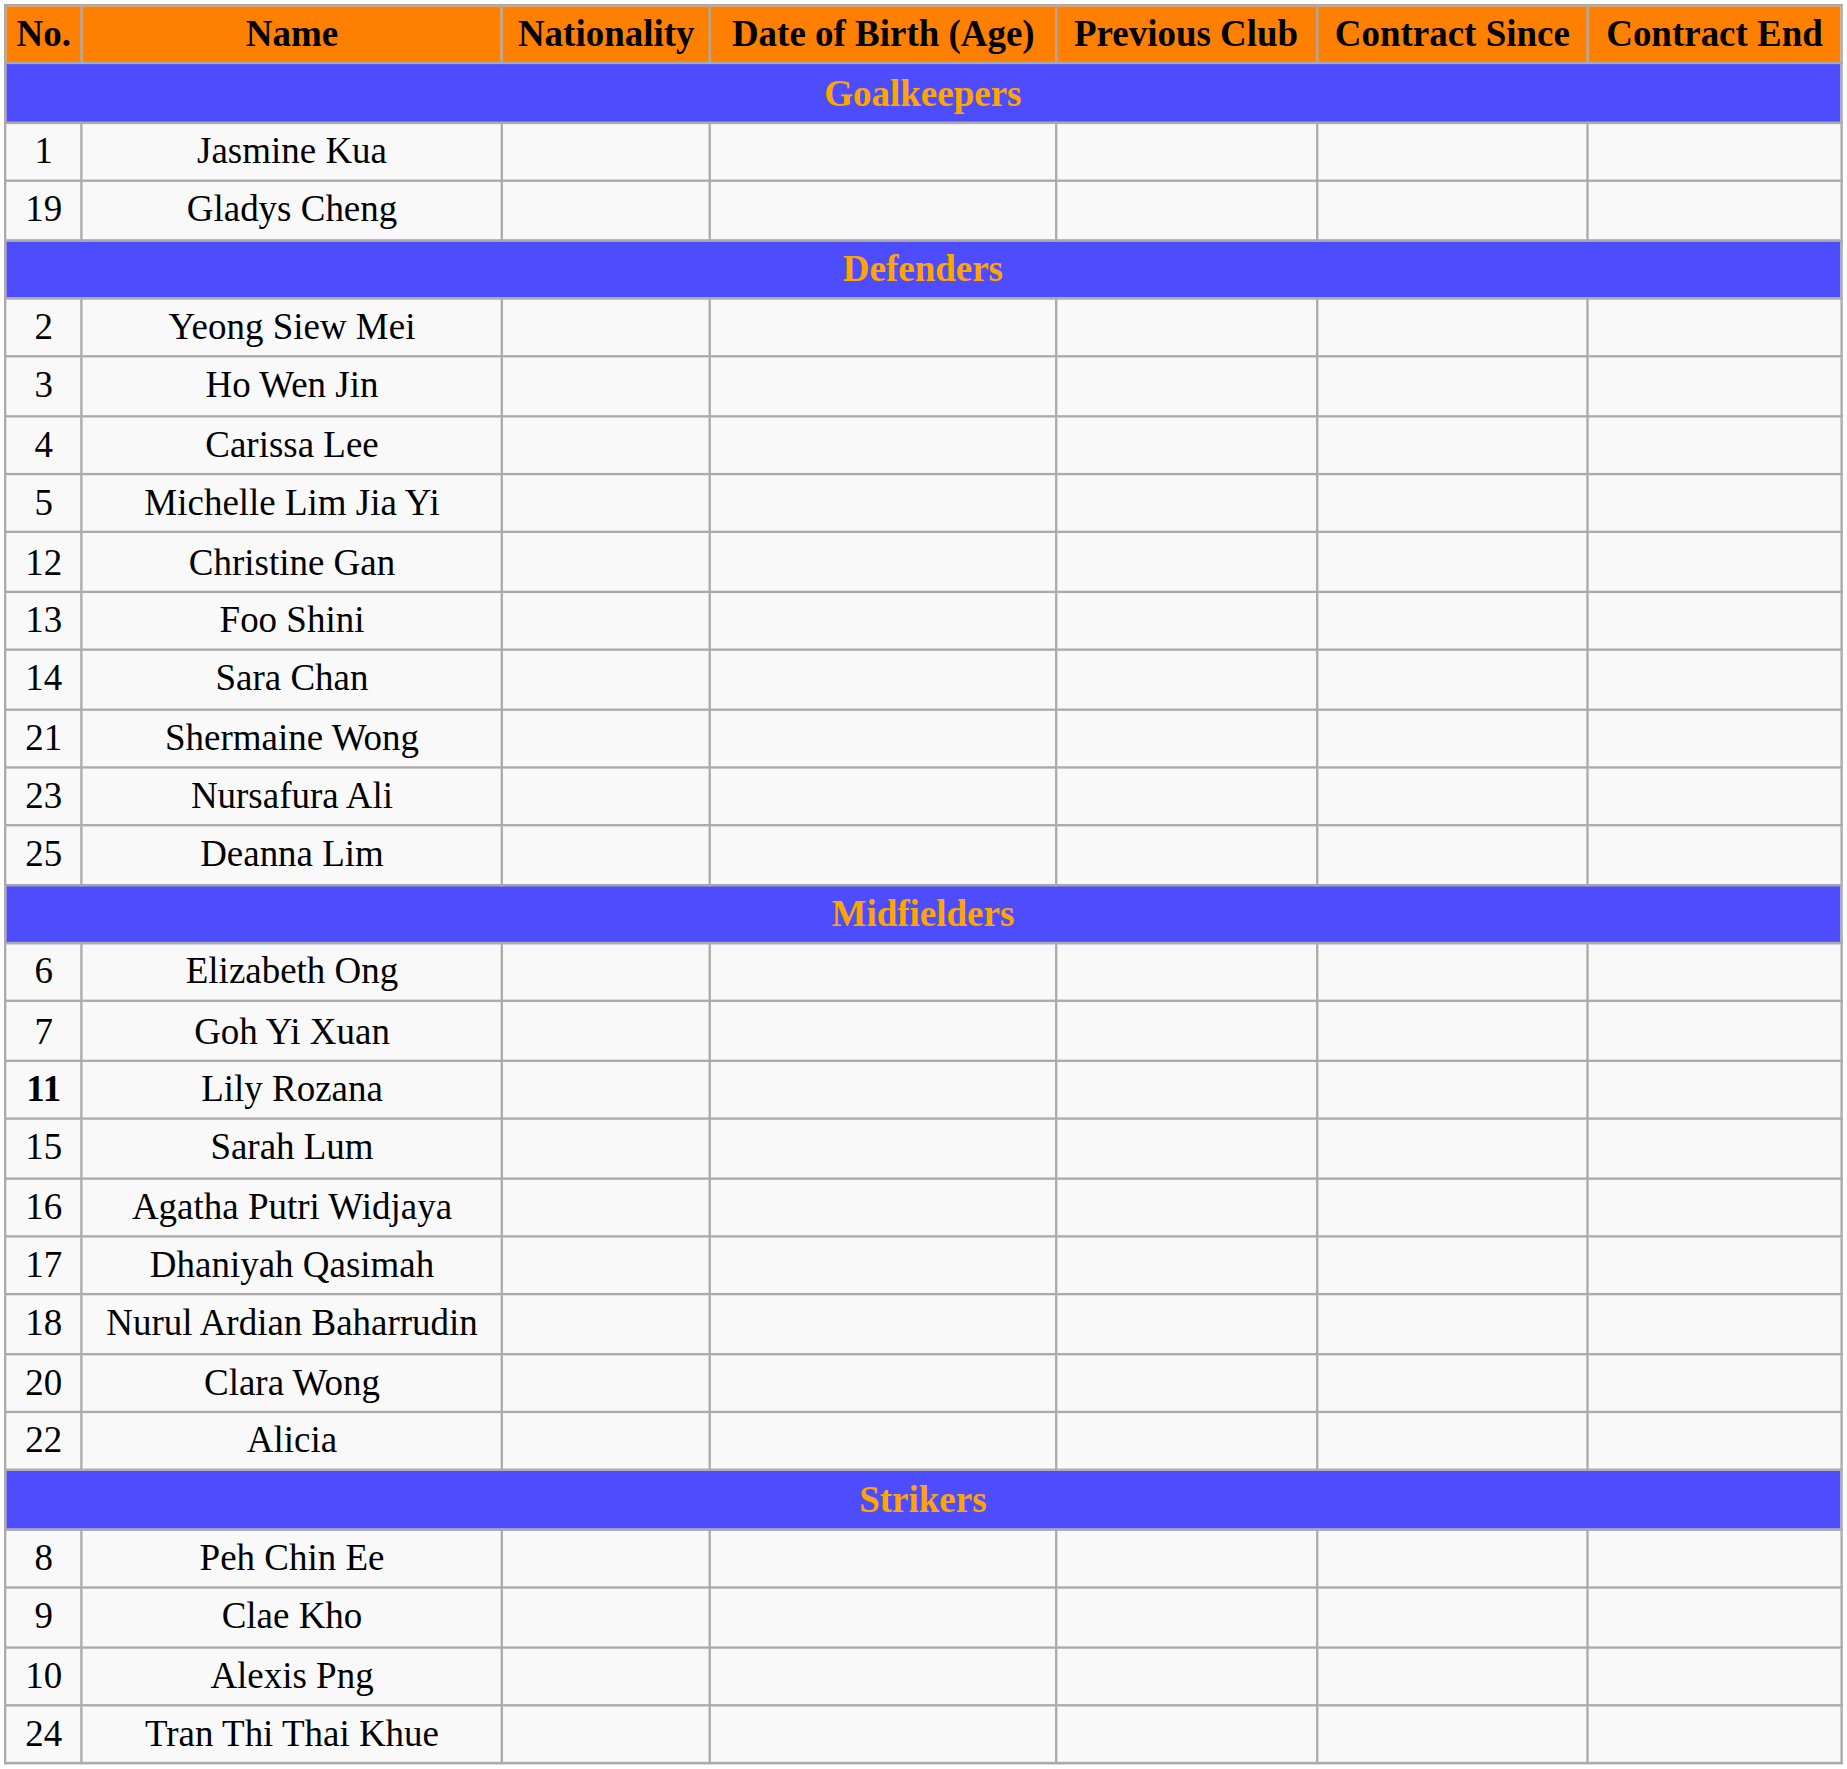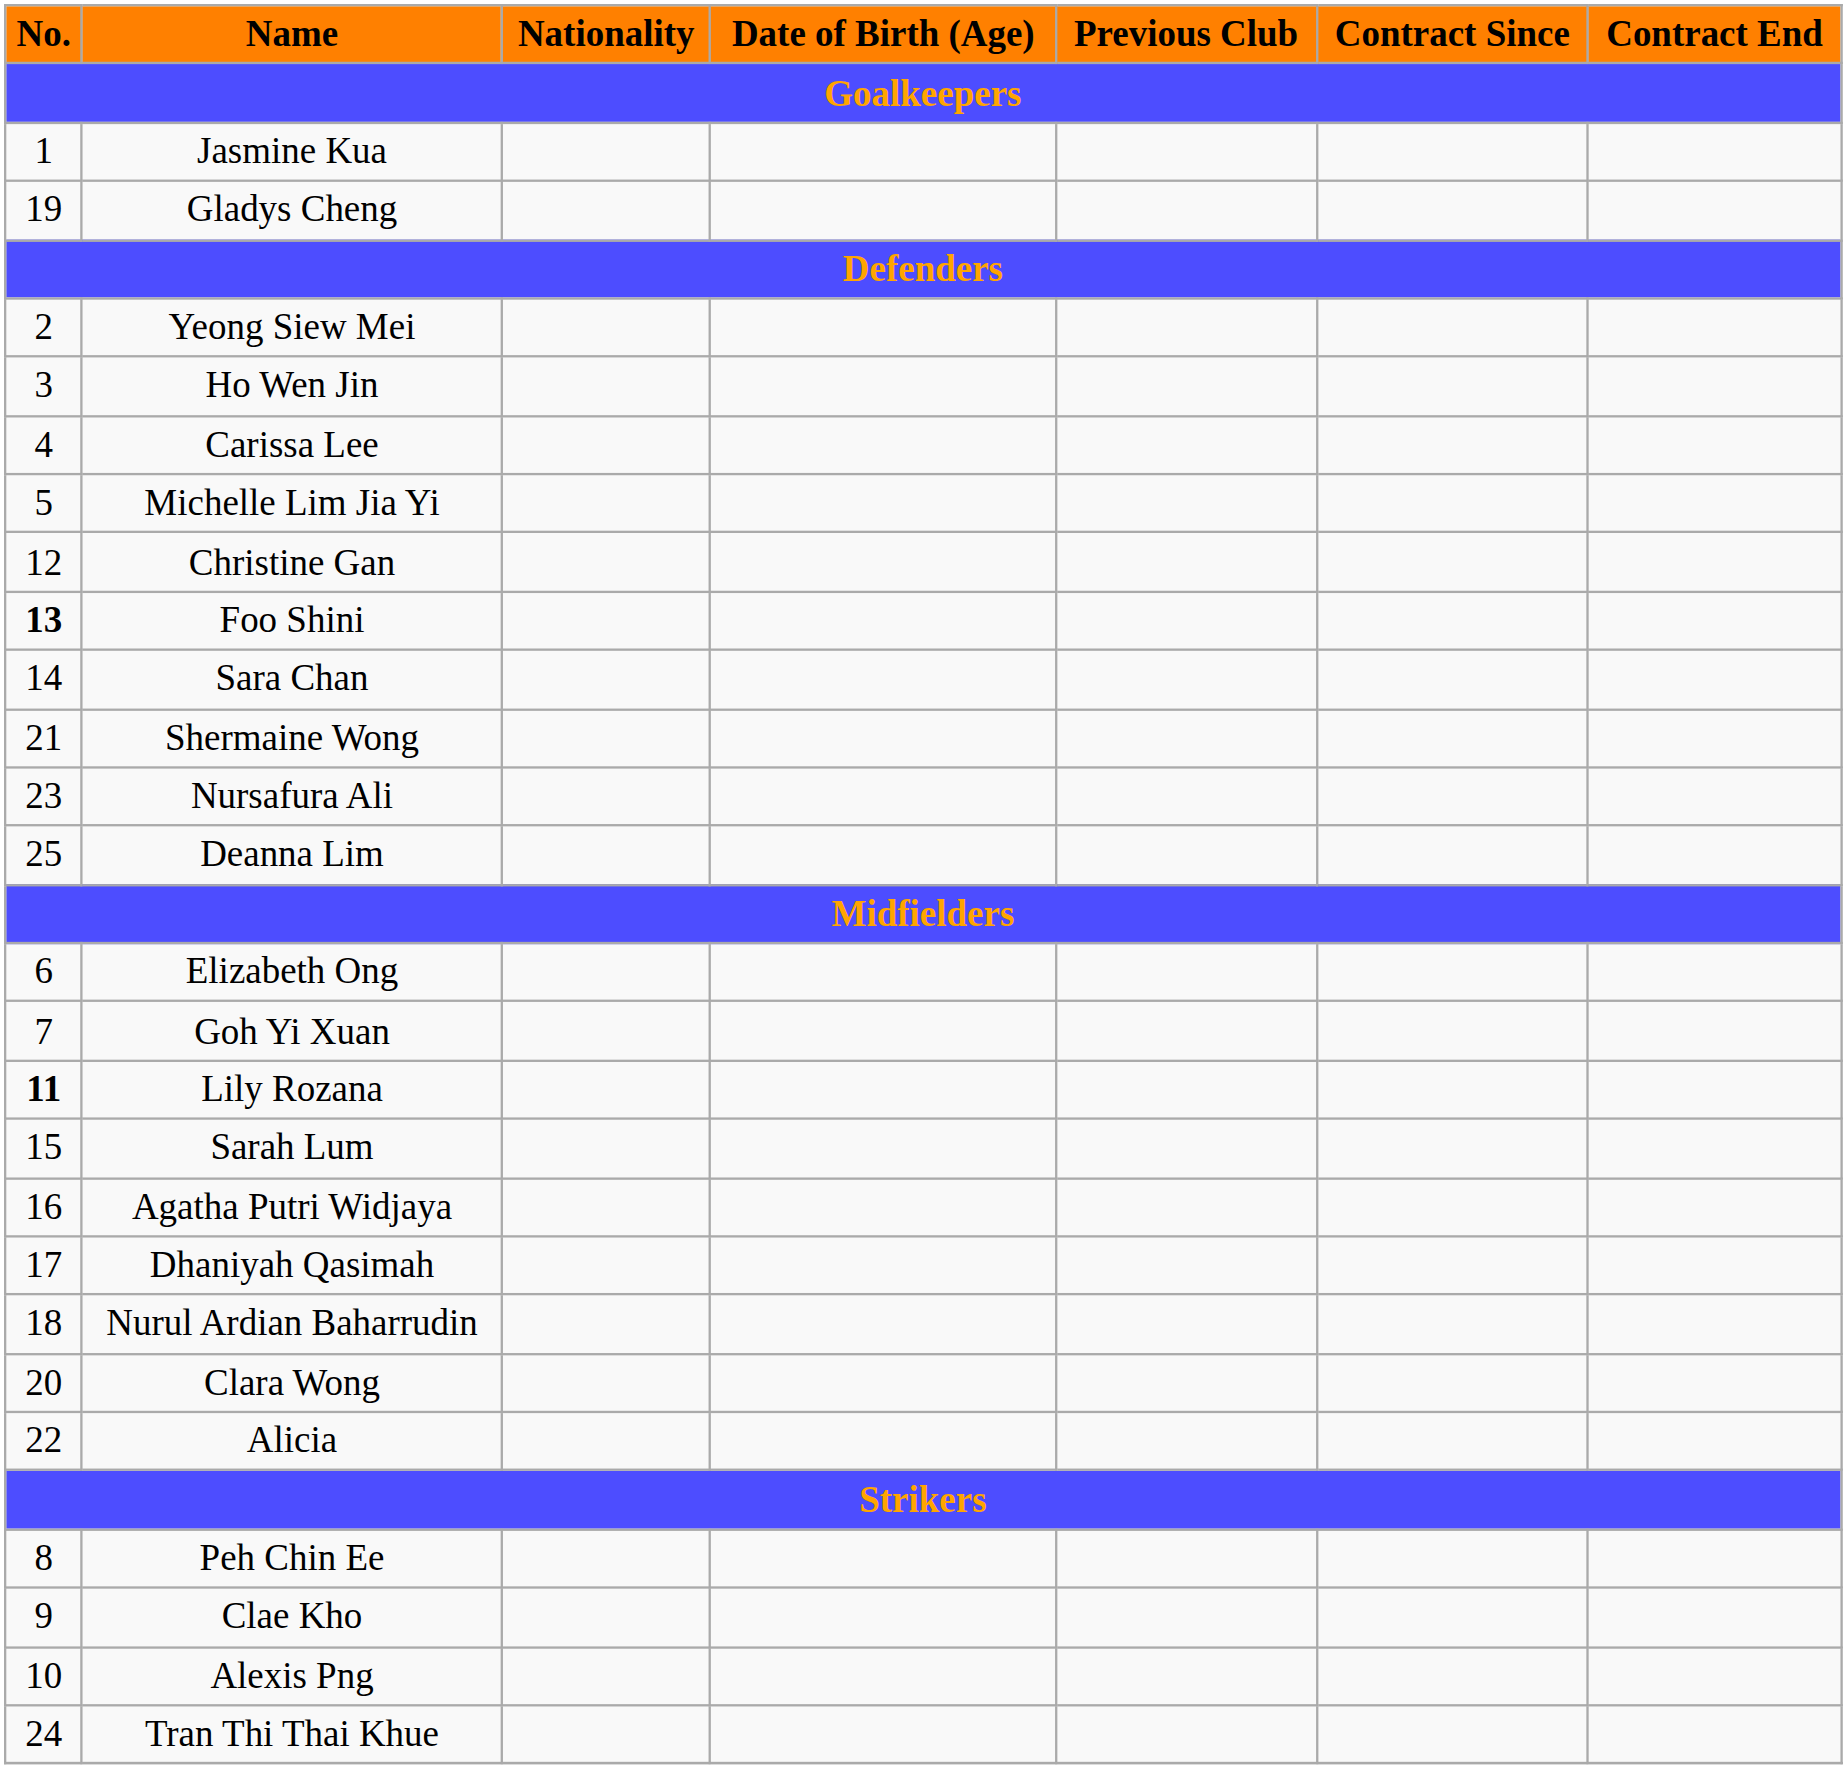(44, 619) normal -> (44, 619) bold
